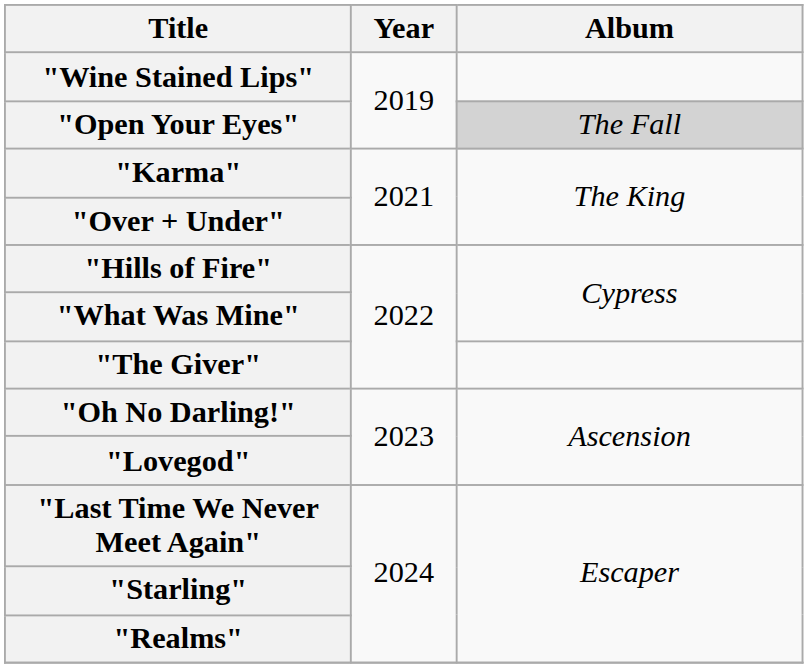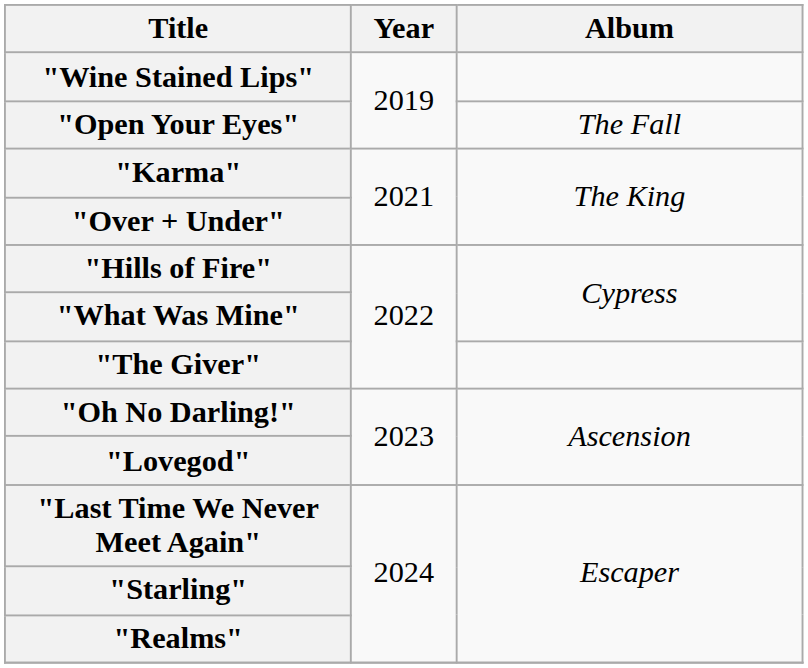(629, 124) lightgrey background -> (629, 124) no background
